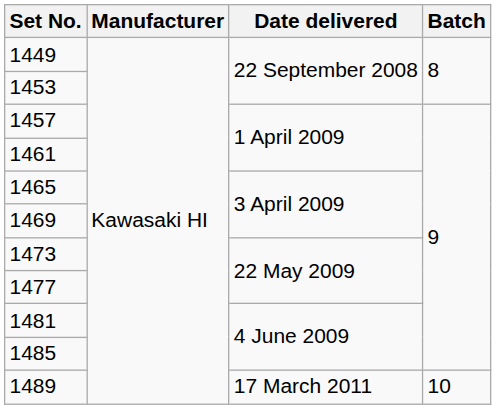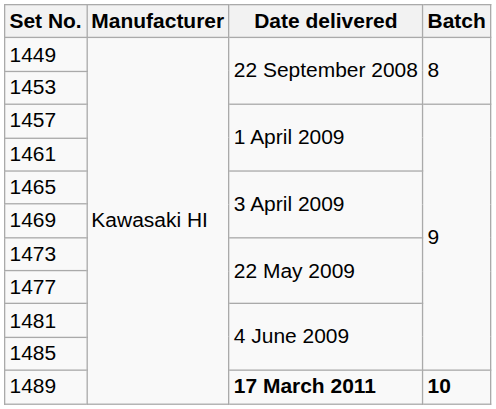(303, 386) normal -> (305, 386) bold
(439, 386) normal -> (439, 386) bold
